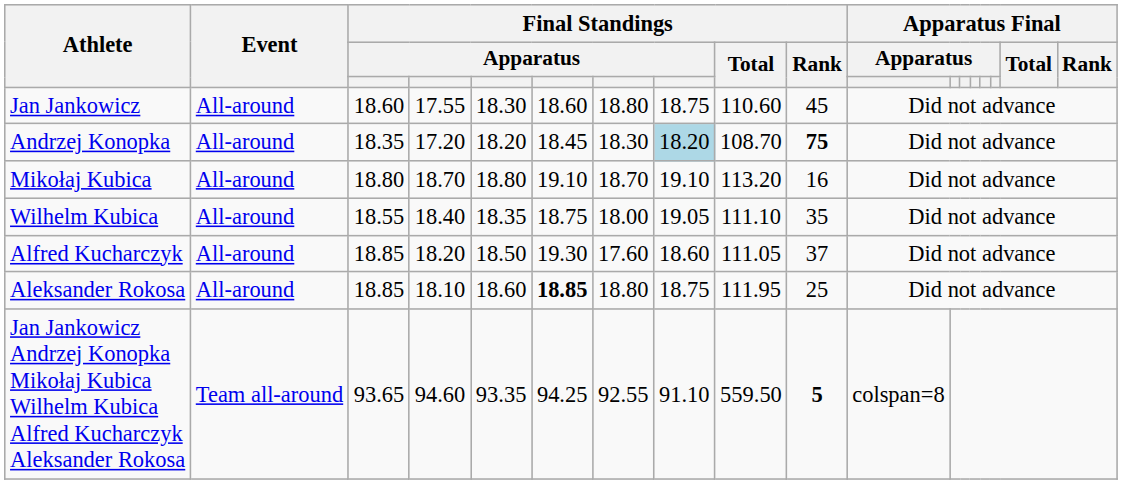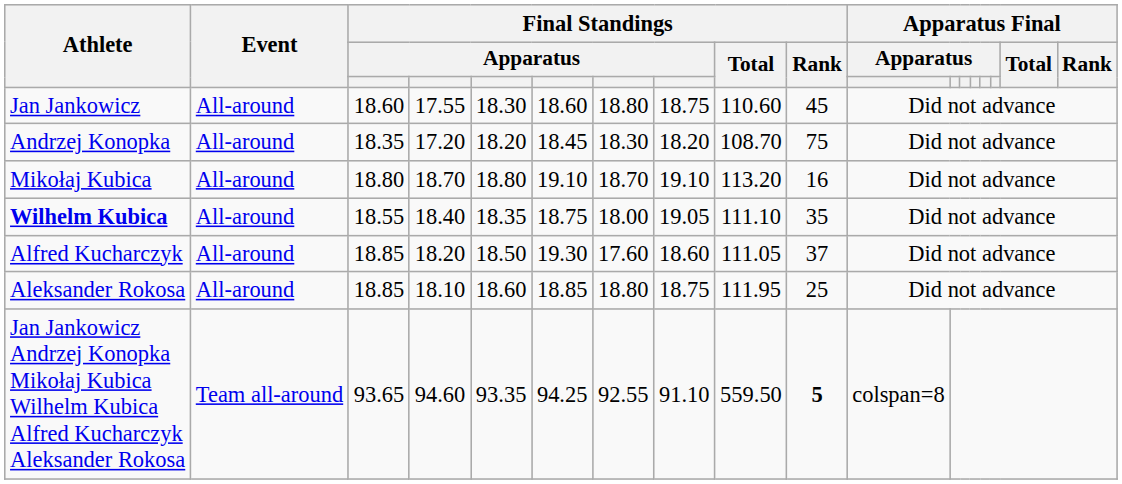(684, 142) lightblue background -> (684, 142) no background
(817, 142) bold -> (817, 142) normal
(84, 216) normal -> (89, 216) bold
(562, 290) bold -> (562, 290) normal
